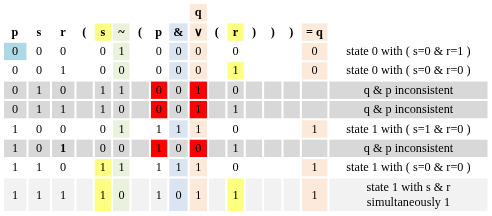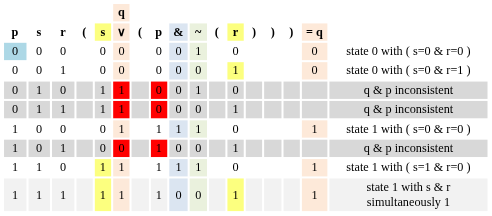columns swapped: (198, 32) <-> (121, 32)
(408, 51) state 0 with ( s=0 & r=1 ) -> (408, 51) state 0 with ( s=0 & r=0 )
(408, 70) state 0 with ( s=0 & r=0 ) -> (408, 70) state 0 with ( s=0 & r=1 )
(408, 128) state 1 with ( s=1 & r=0 ) -> (408, 128) state 1 with ( s=0 & r=0 )
(63, 148) bold -> (63, 148) normal
(408, 167) state 1 with ( s=0 & r=0 ) -> (408, 167) state 1 with ( s=1 & r=0 )
